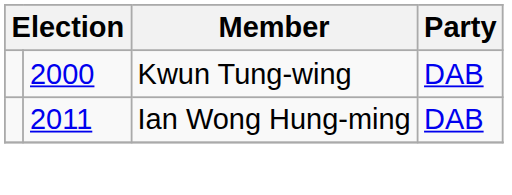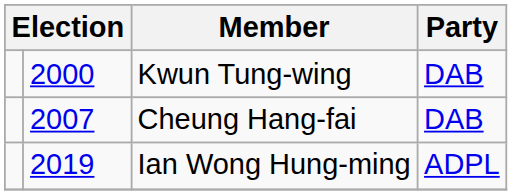+ row: (247, 119)
(61, 119) 2011 -> (62, 165) 2019
(454, 119) DAB -> (462, 165) ADPL
